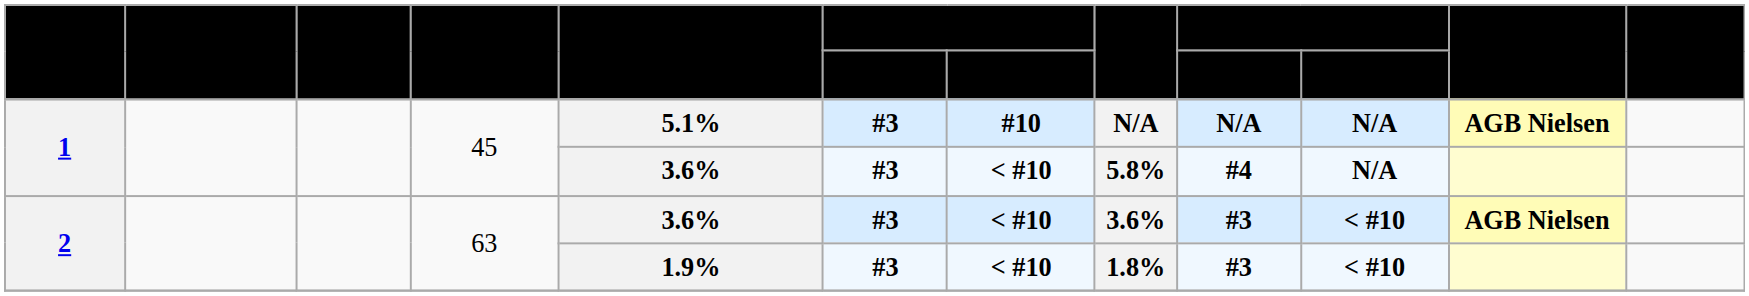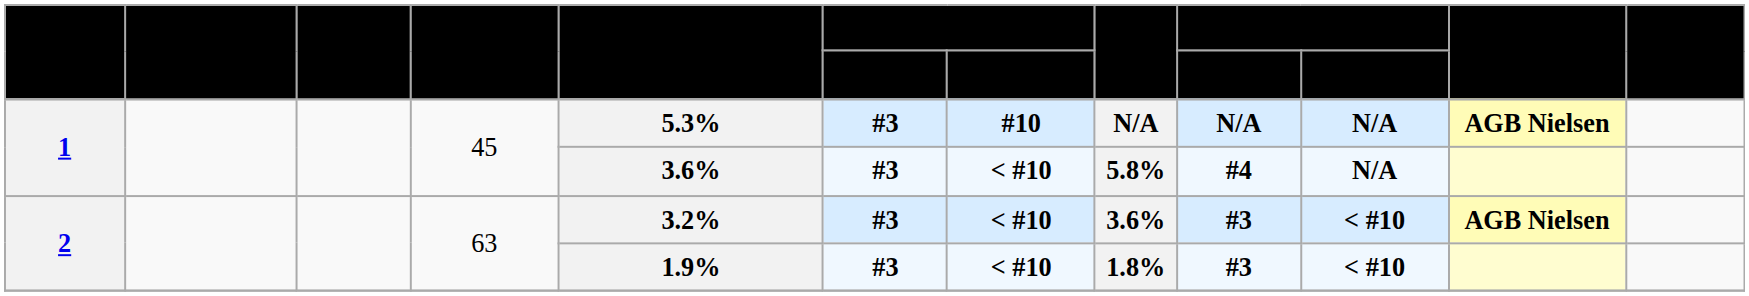(691, 123) 5.1% -> (691, 123) 5.3%
(691, 219) 3.6% -> (691, 219) 3.2%
